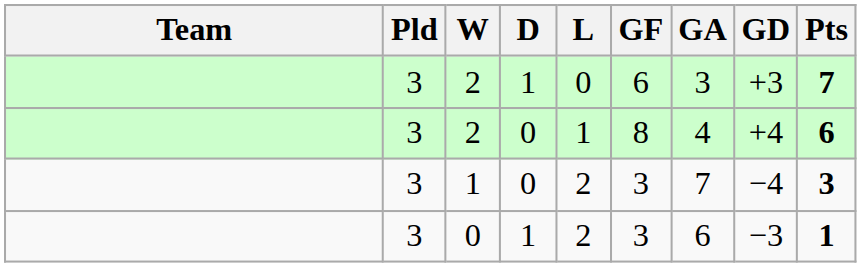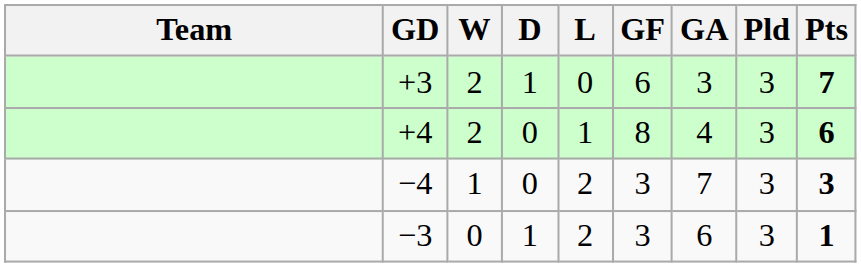columns swapped: (414, 30) <-> (766, 30)
